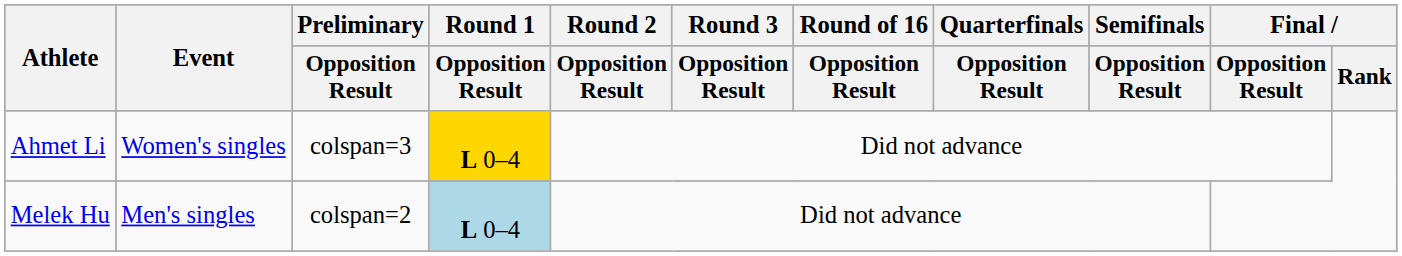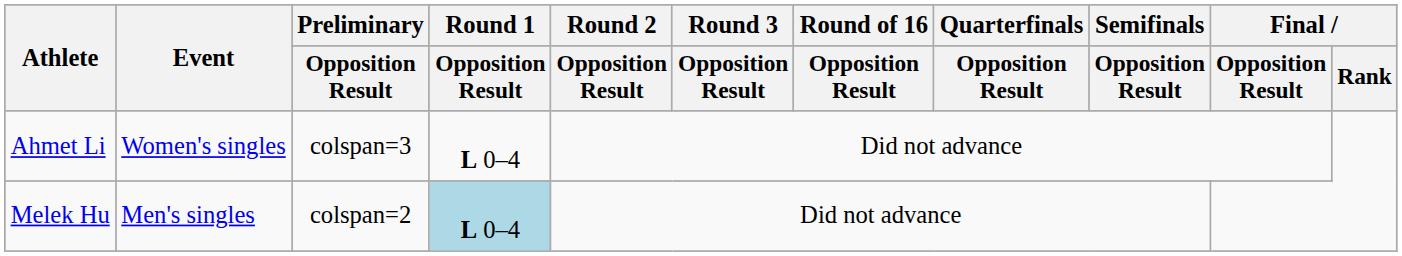(490, 160) gold background -> (490, 160) no background
